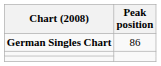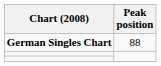(135, 42) 86 -> (135, 42) 88
